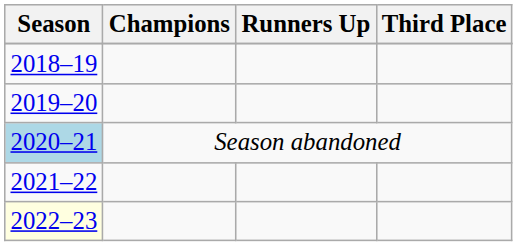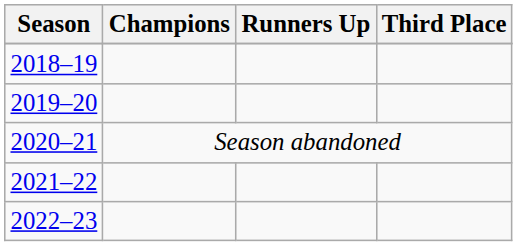(54, 142) lightblue background -> (54, 142) no background
(54, 220) lightyellow background -> (54, 220) no background
